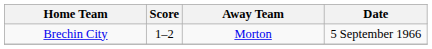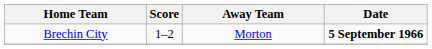(376, 34) normal -> (376, 34) bold
